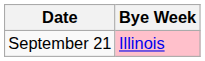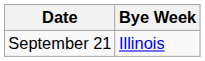(142, 44) pink background -> (142, 44) no background
